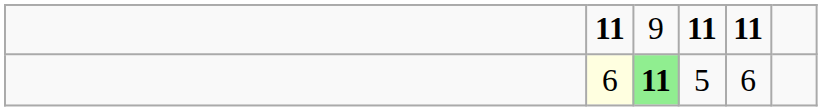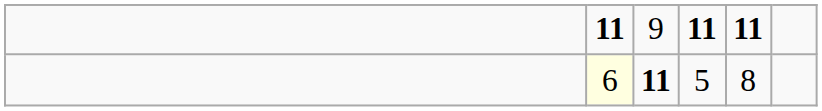(656, 79) lightgreen background -> (656, 79) no background
(748, 79) 6 -> (748, 79) 8
